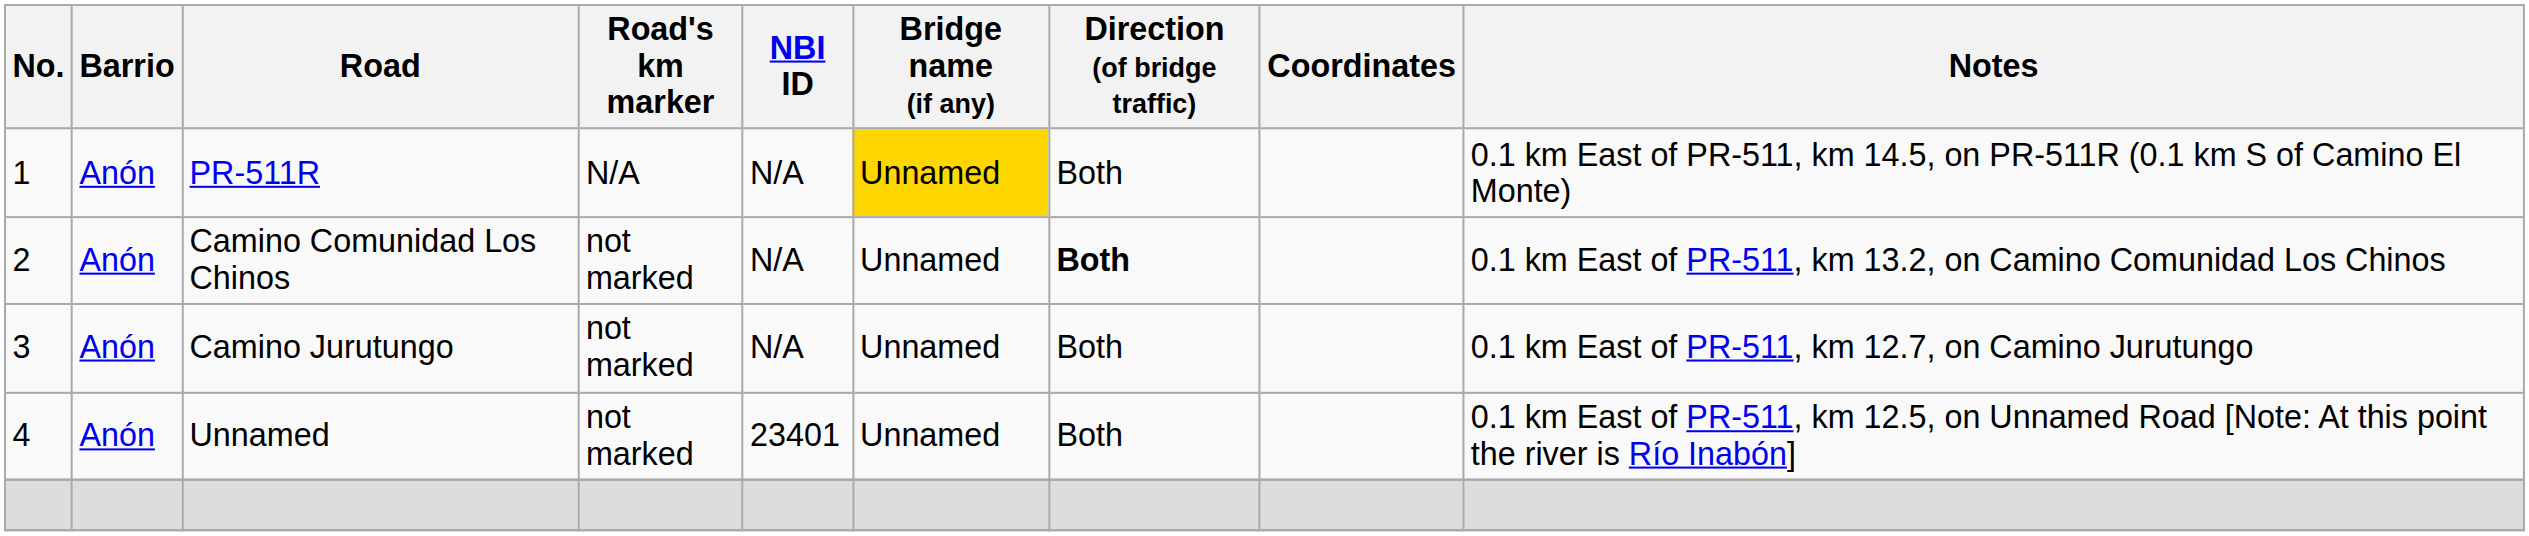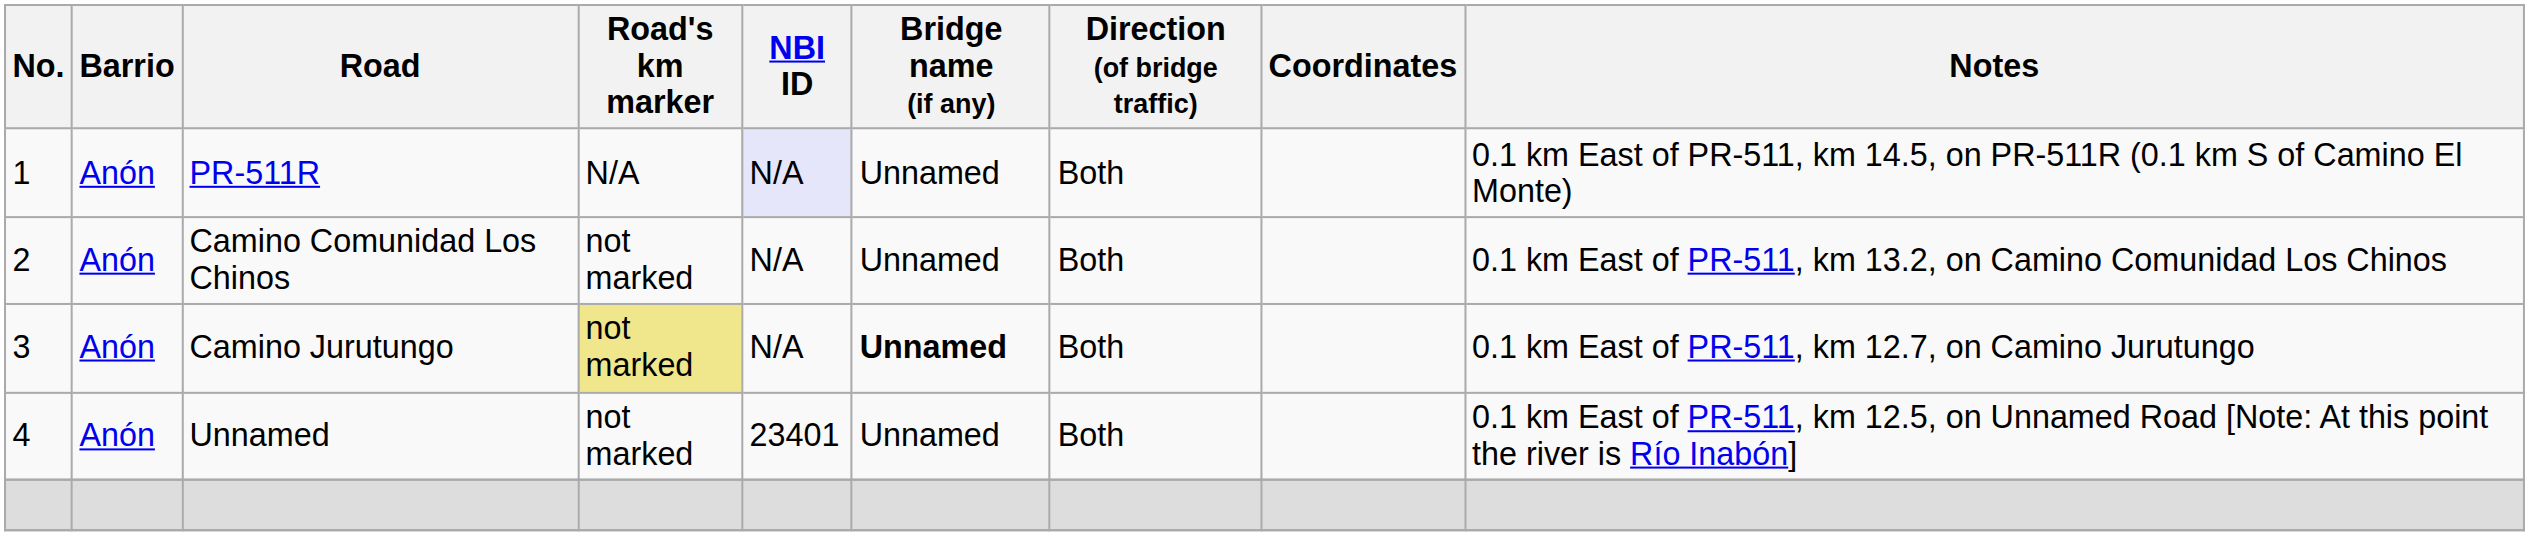(777, 172) no background -> (777, 172) lavender background
(930, 172) gold background -> (930, 172) no background
(1093, 259) bold -> (1091, 259) normal
(640, 347) no background -> (639, 347) khaki background
(930, 347) normal -> (933, 347) bold
